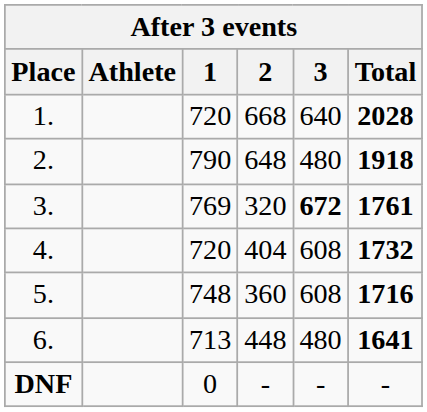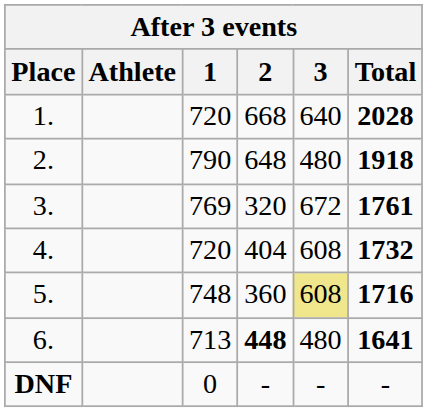(321, 205) bold -> (321, 205) normal
(321, 294) no background -> (321, 294) khaki background
(265, 339) normal -> (265, 339) bold
